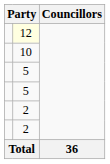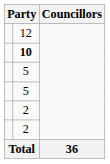(26, 33) lightyellow background -> (26, 33) no background
(26, 52) normal -> (26, 52) bold
